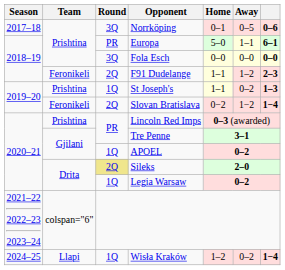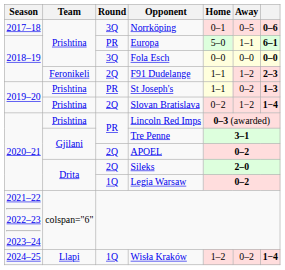(112, 89) 1Q -> (112, 89) PR
(69, 105) Feronikeli -> (69, 105) Prishtina
(112, 151) 1Q -> (112, 151) 2Q
(112, 167) khaki background -> (112, 167) no background
